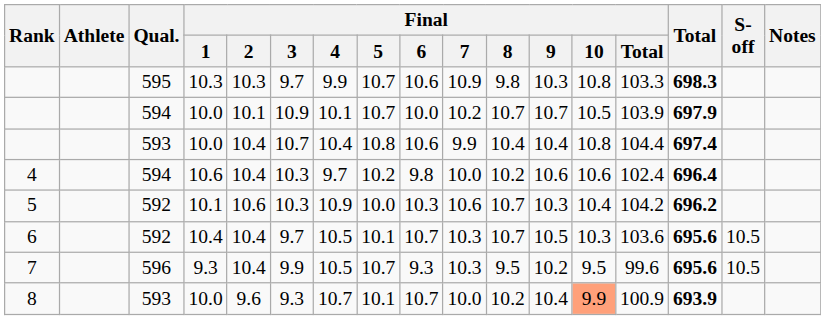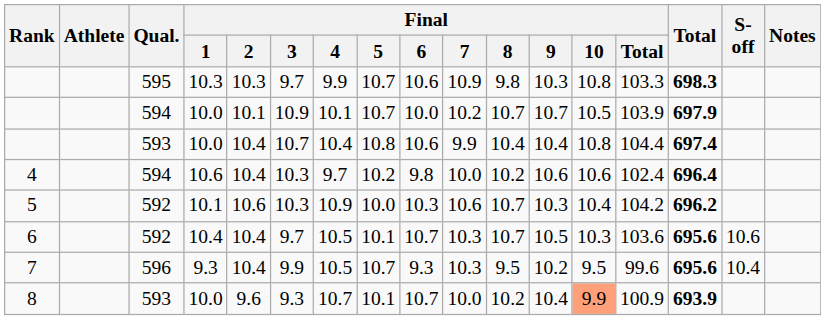(743, 236) 10.5 -> (743, 236) 10.6
(743, 267) 10.5 -> (743, 267) 10.4
